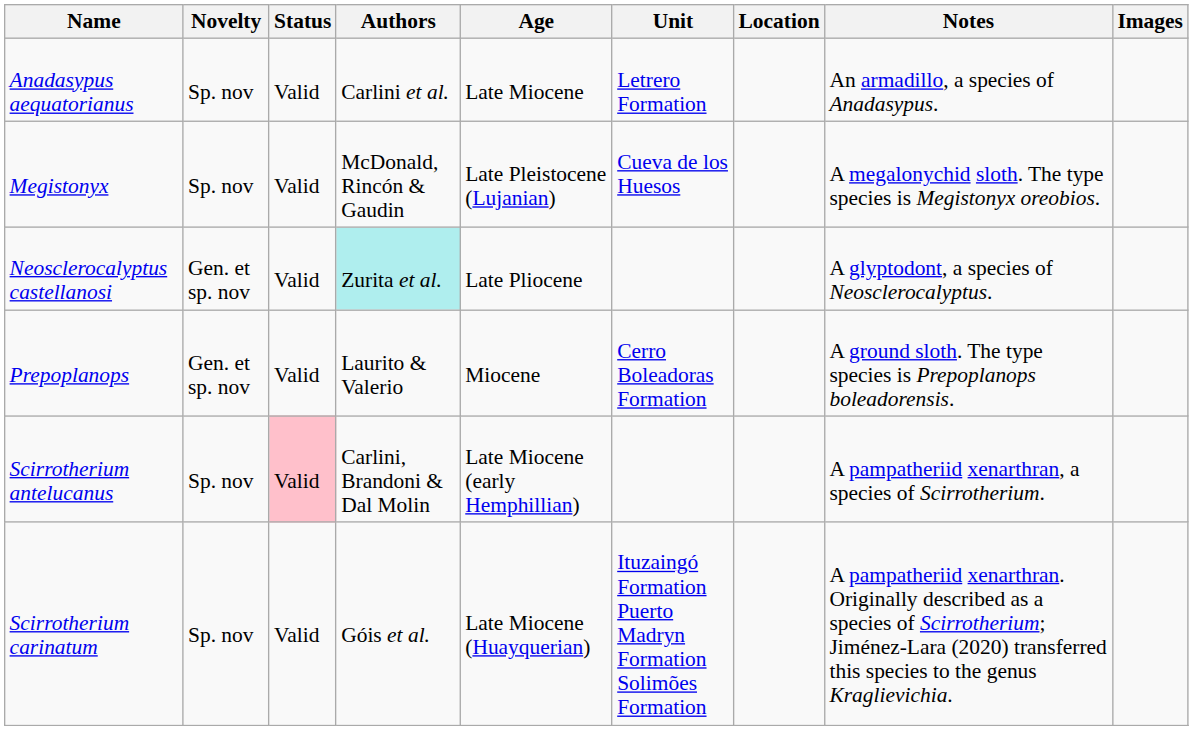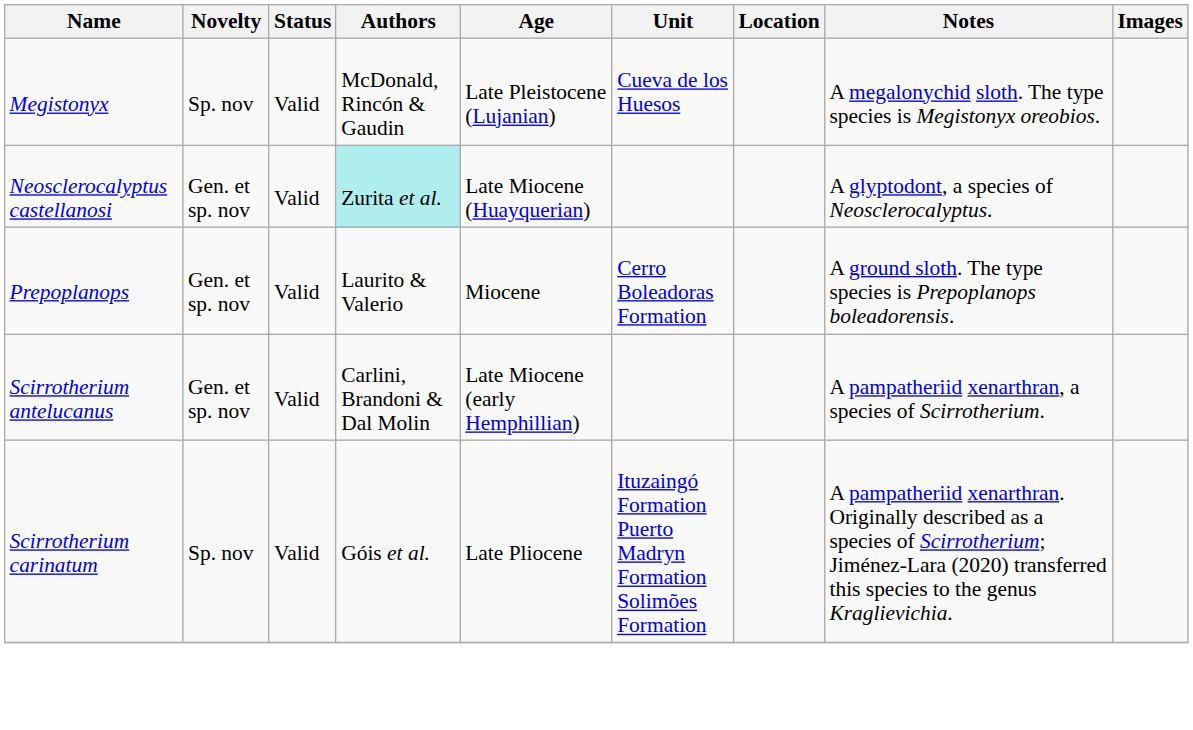- row: (72, 91)
(524, 280) Late Pliocene -> (528, 198) Late Miocene (Huayquerian)
(221, 480) Sp. nov -> (219, 398) Gen. et sp. nov
(297, 480) pink background -> (297, 398) no background
(528, 635) Late Miocene (Huayquerian) -> (524, 553) Late Pliocene
